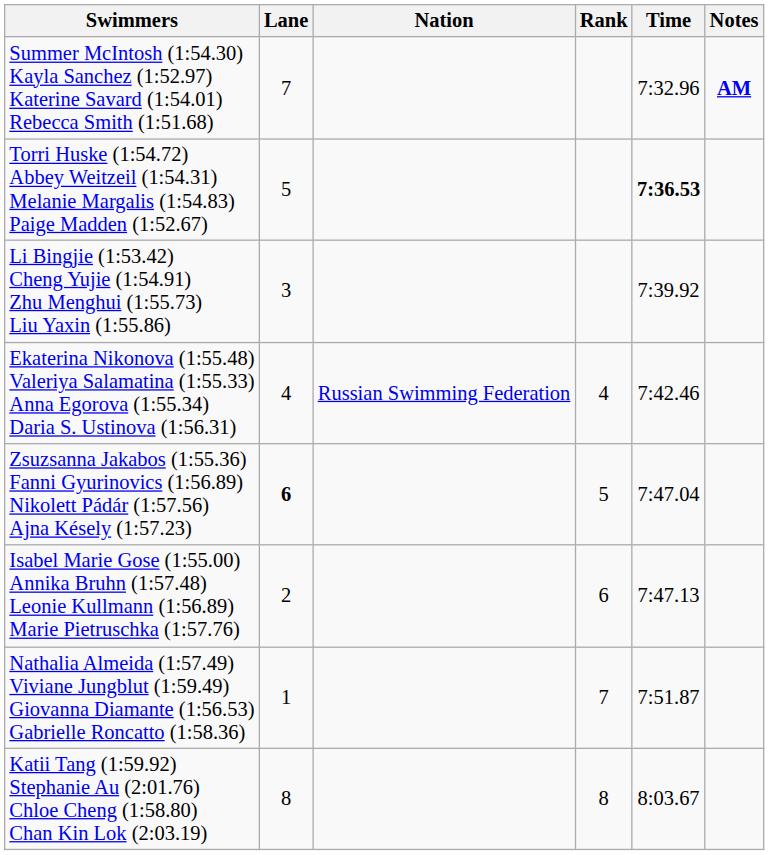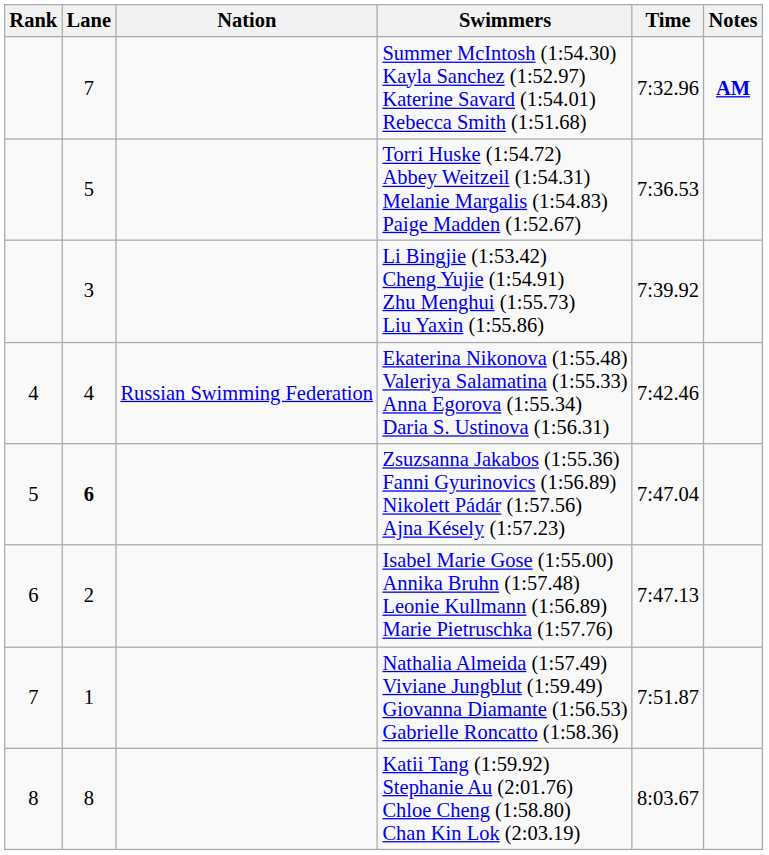columns swapped: (604, 20) <-> (132, 20)
(669, 189) bold -> (668, 189) normal
